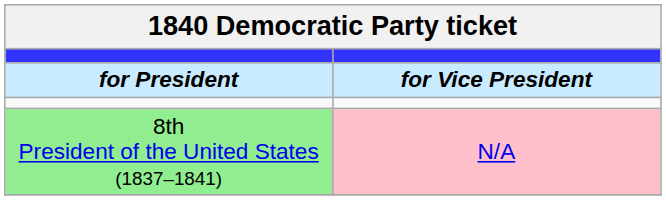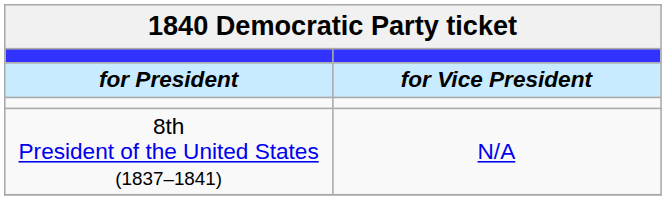(169, 152) lightgreen background -> (169, 152) no background
(496, 152) pink background -> (496, 152) no background
